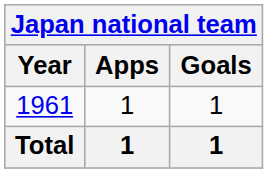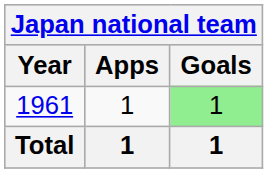(216, 106) no background -> (216, 106) lightgreen background
